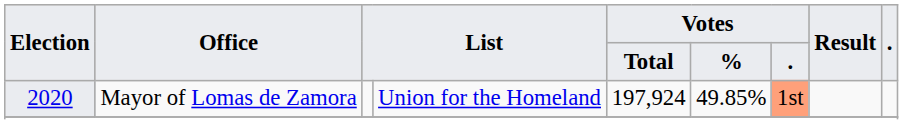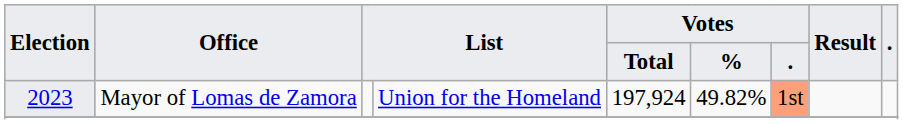(50, 98) 2020 -> (50, 98) 2023
(731, 98) 49.85% -> (731, 98) 49.82%
